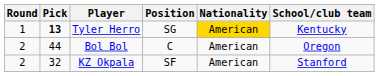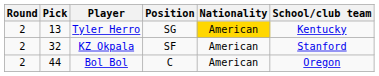(22, 30) 1 -> (22, 30) 2
(55, 30) bold -> (55, 30) normal
rows swapped: (106, 63) <-> (106, 46)
